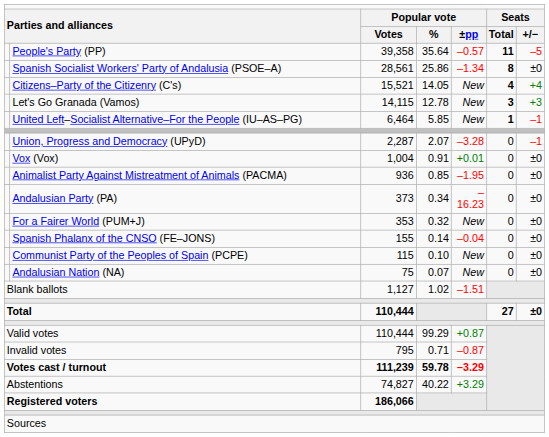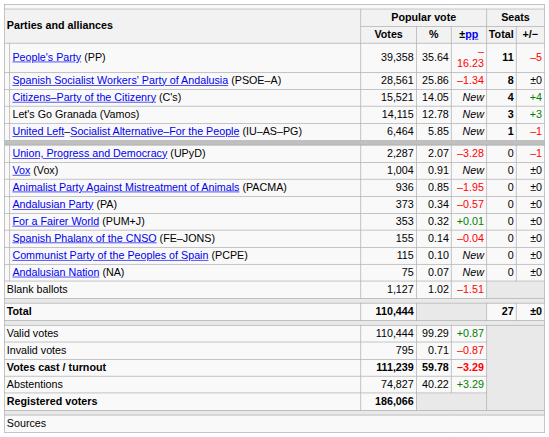(471, 51) –0.57 -> (471, 57) –16.23
(470, 158) +0.01 -> (473, 170) New
(471, 198) –16.23 -> (471, 204) –0.57
(473, 221) New -> (470, 221) +0.01
